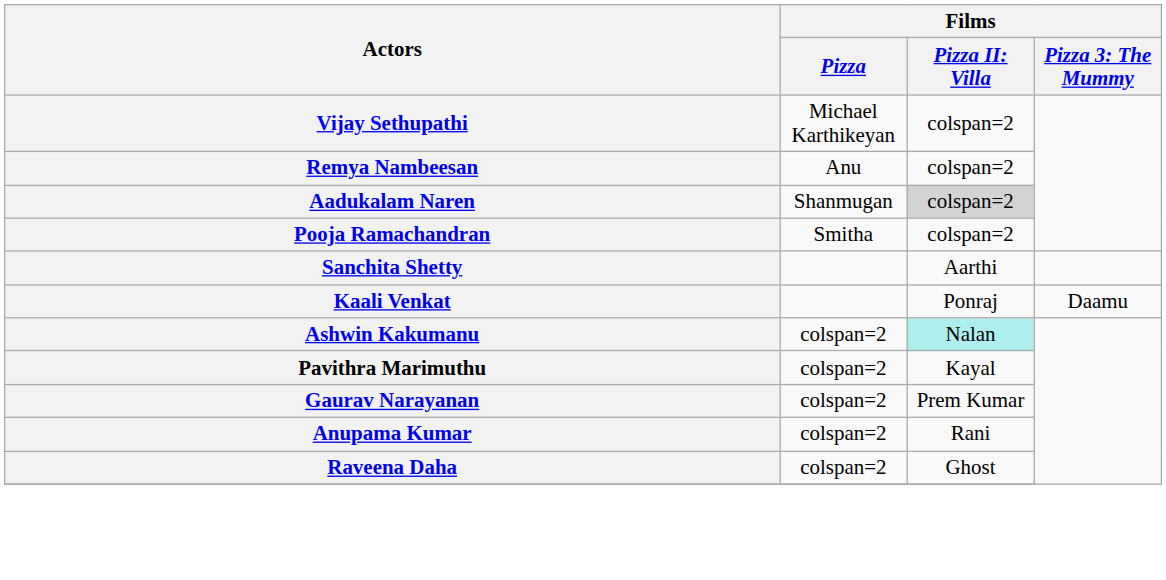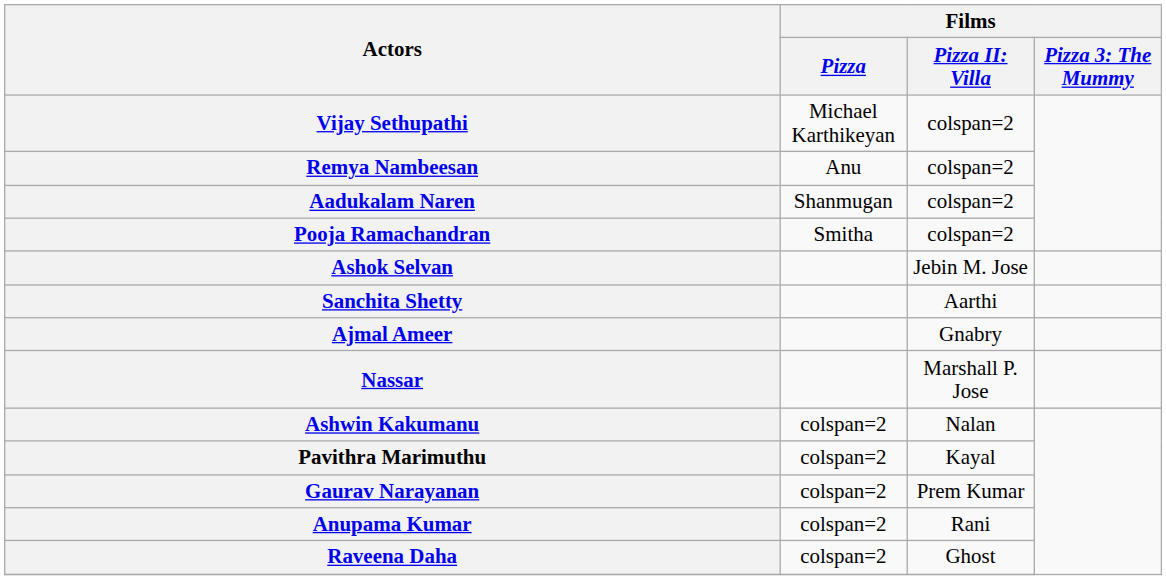(971, 201) lightgrey background -> (971, 201) no background
+ row: (392, 267)
+ row: (392, 334)
- row: (392, 300)
+ row: (392, 379)
(971, 334) paleturquoise background -> (971, 424) no background
